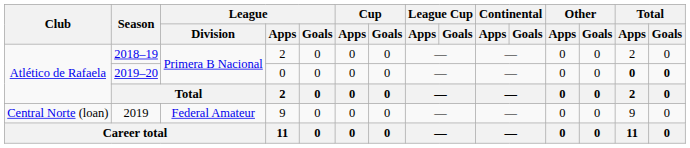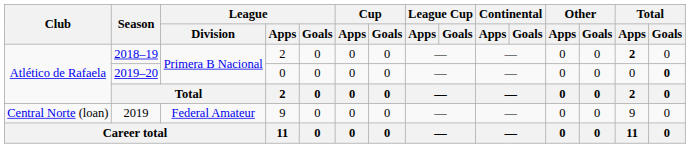(632, 53) normal -> (632, 53) bold
(632, 73) bold -> (632, 73) normal
